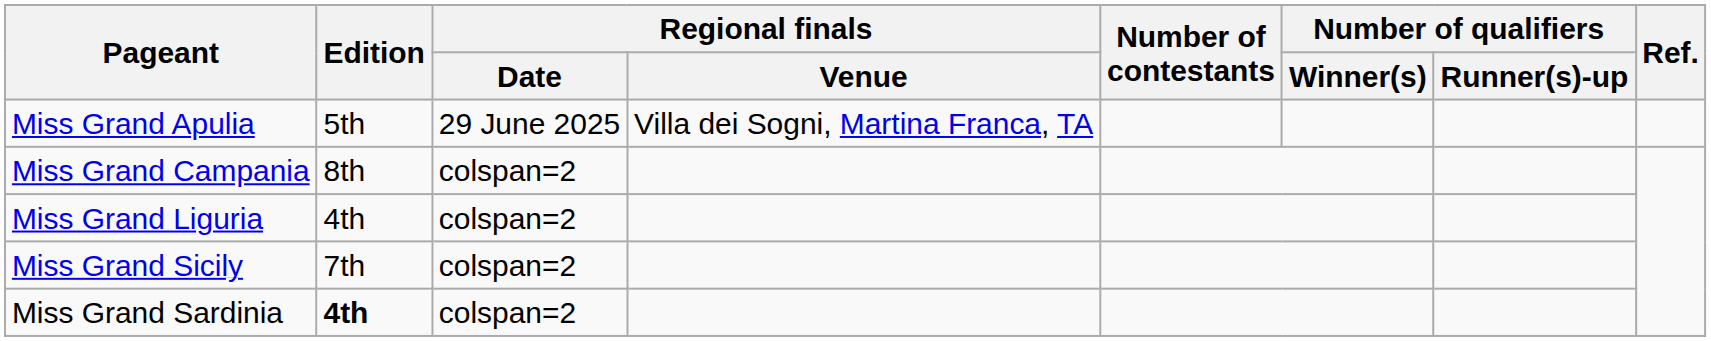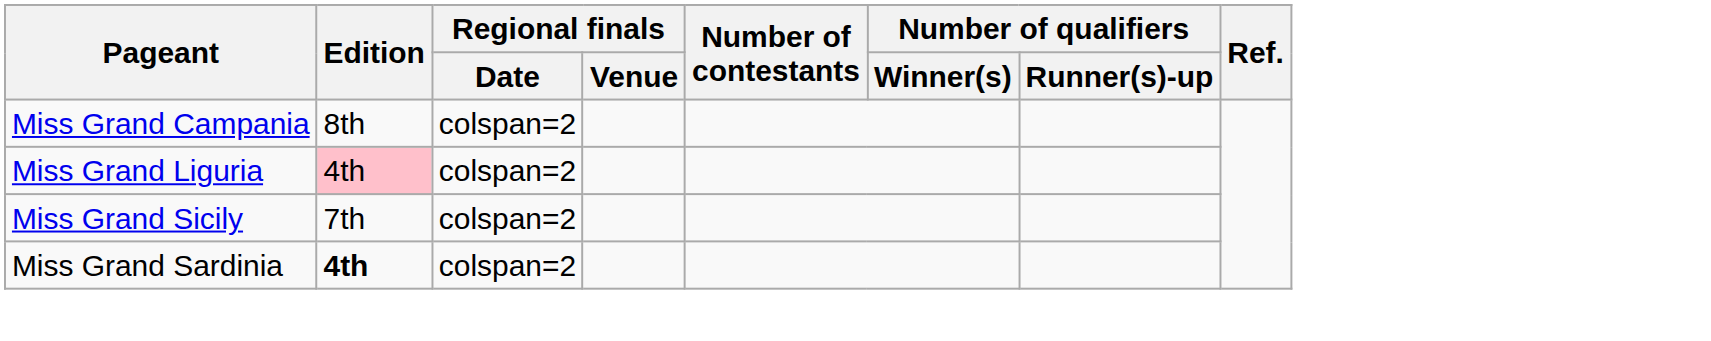- row: (133, 124)
(344, 218) no background -> (344, 171) pink background
